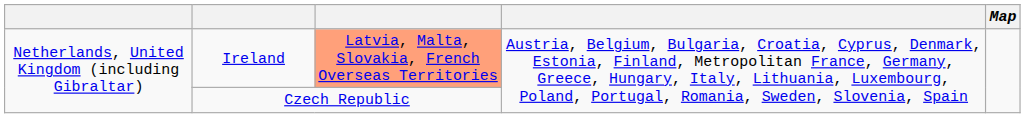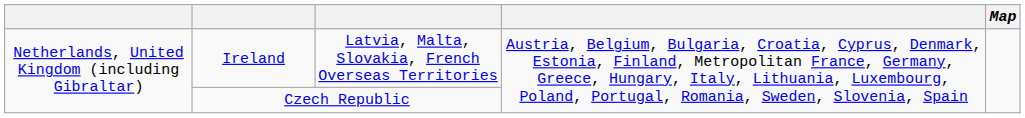(408, 58) lightsalmon background -> (408, 58) no background
